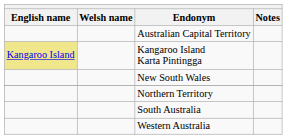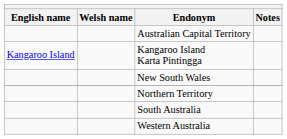(41, 55) khaki background -> (41, 55) no background
